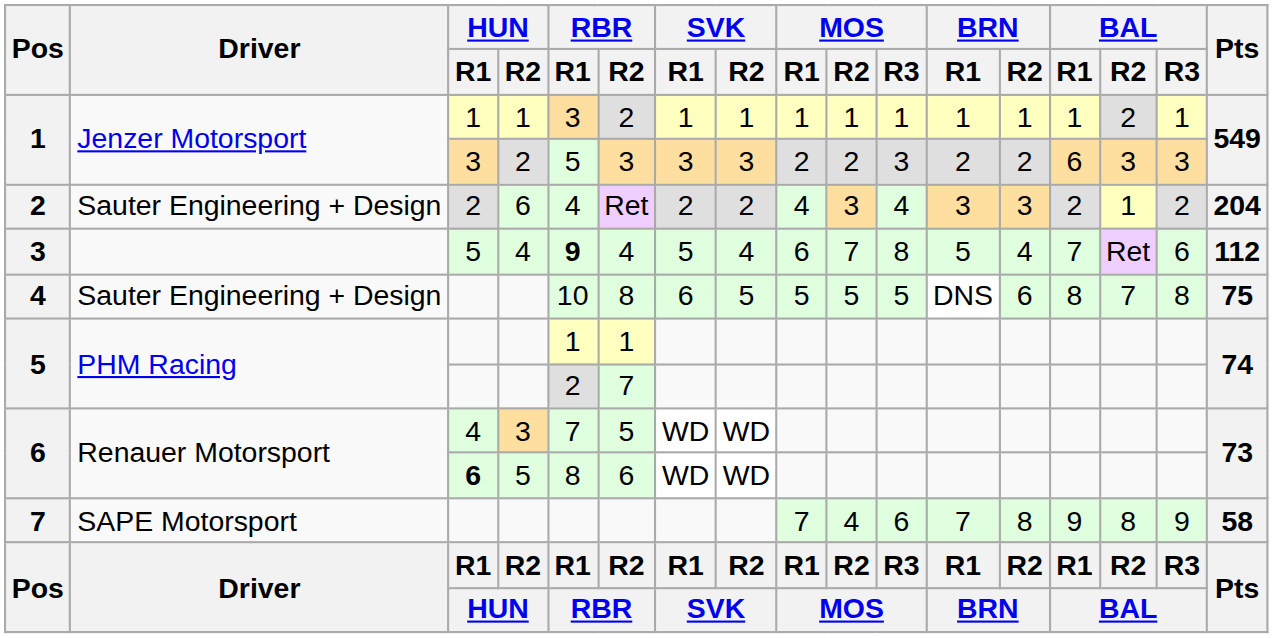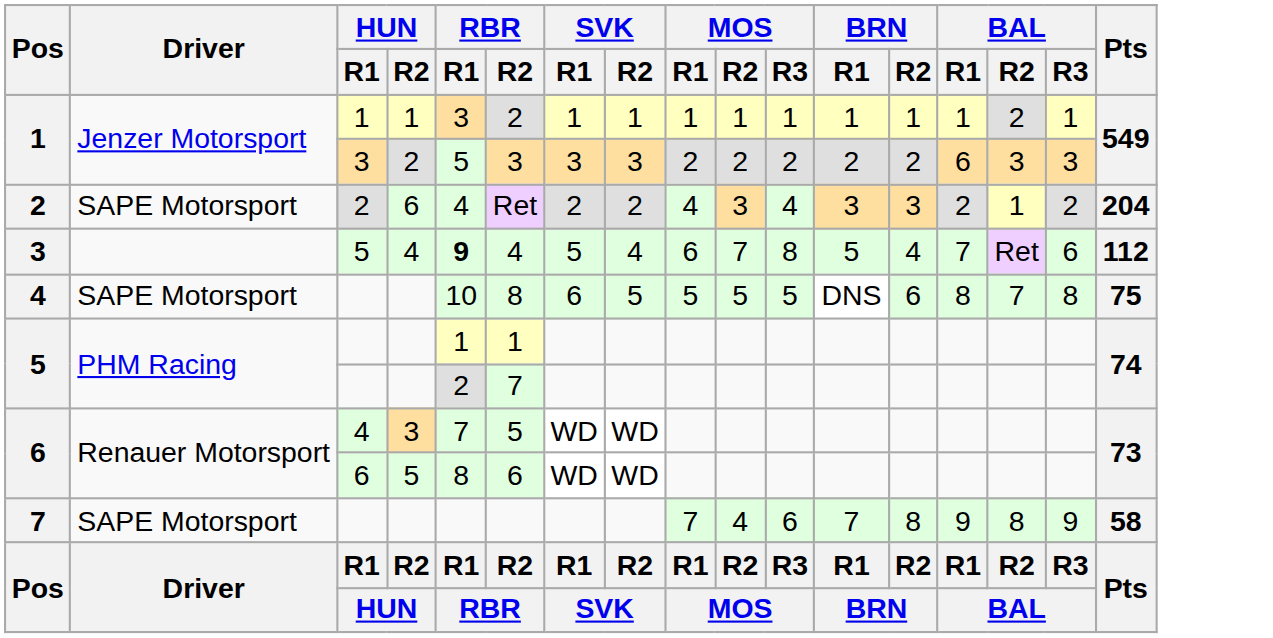(901, 161) 3 -> (790, 161) 2
(259, 206) Sauter Engineering + Design -> (187, 206) SAPE Motorsport
(259, 296) Sauter Engineering + Design -> (187, 296) SAPE Motorsport
(473, 475) bold -> (362, 475) normal
